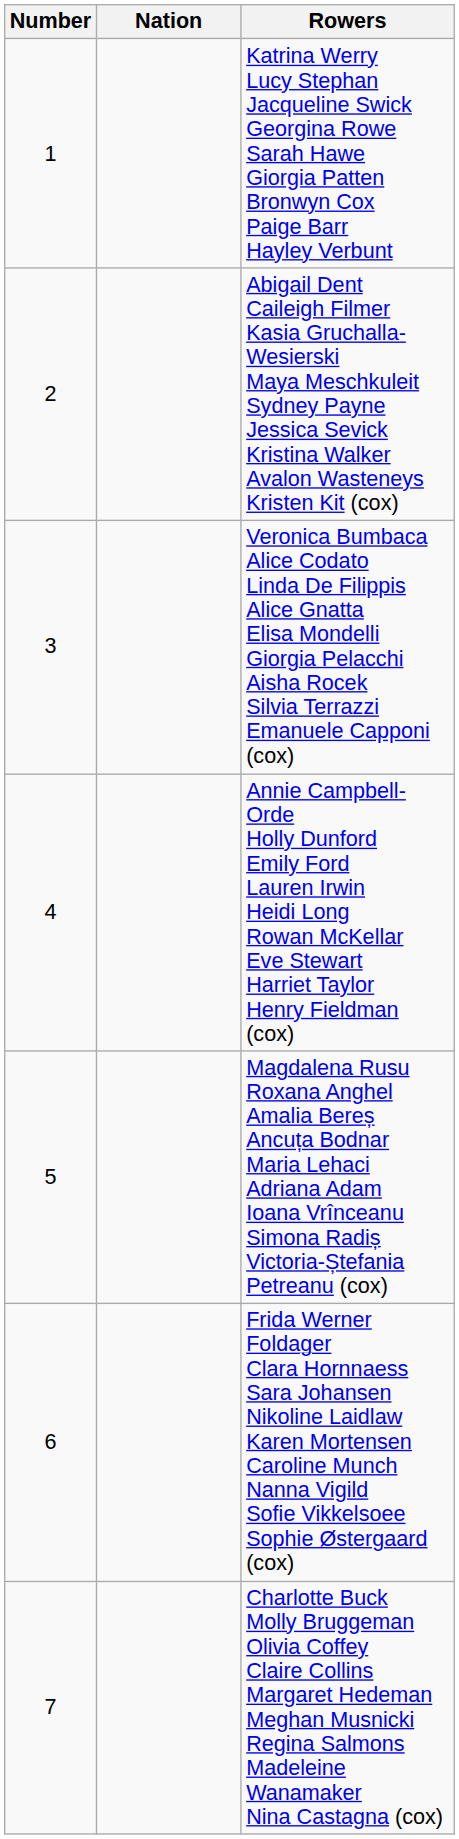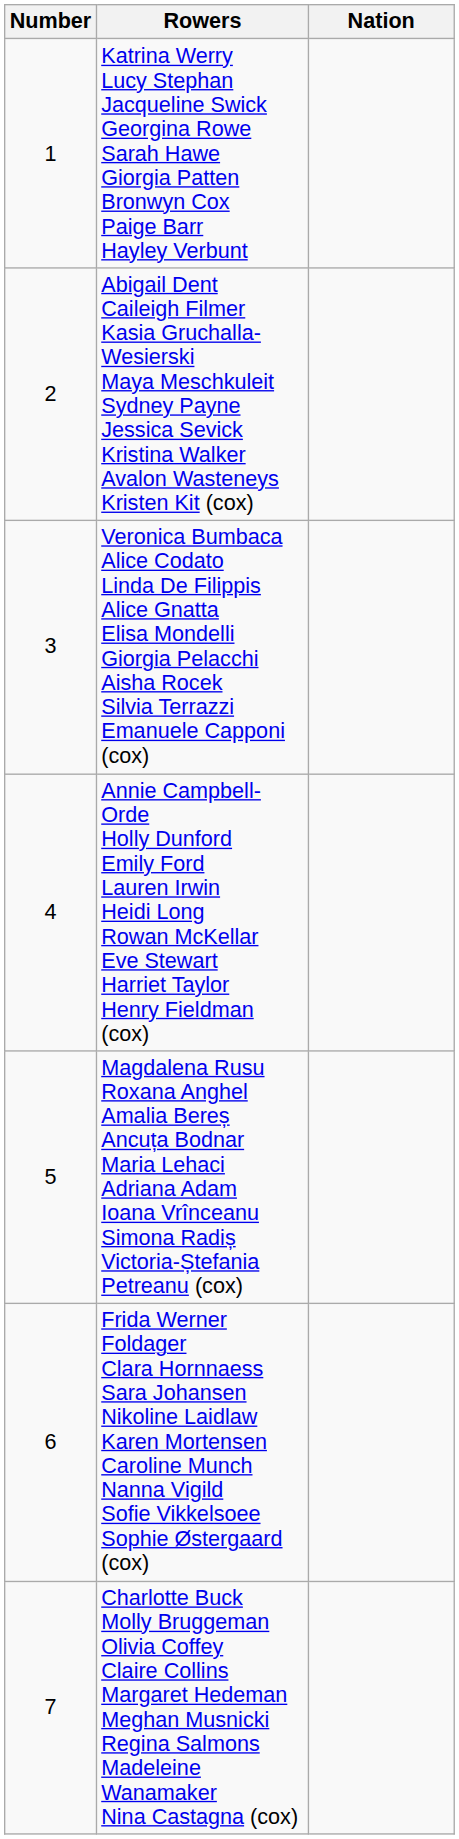columns swapped: (347, 21) <-> (169, 21)
